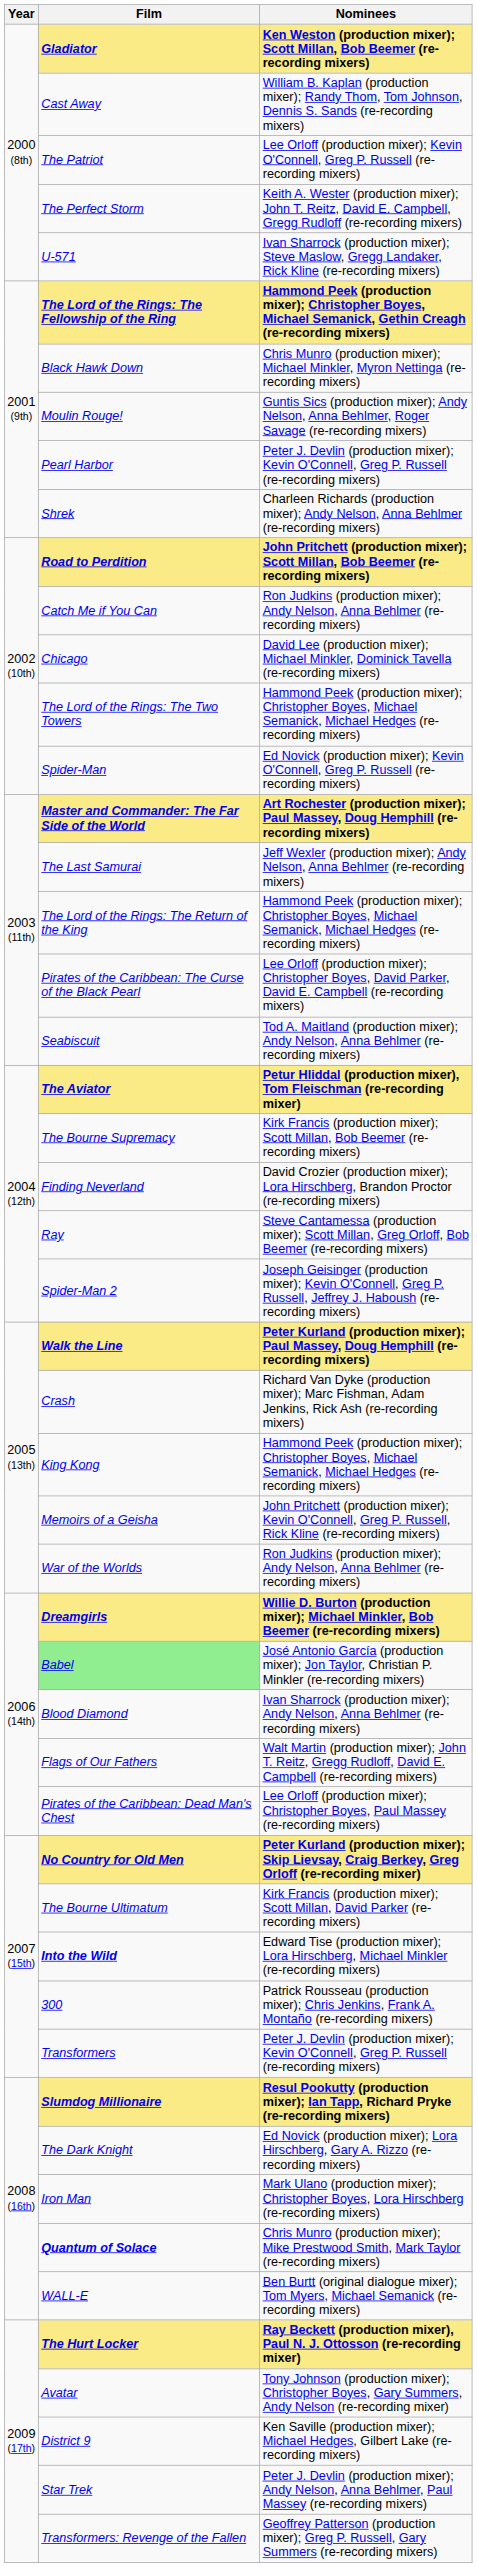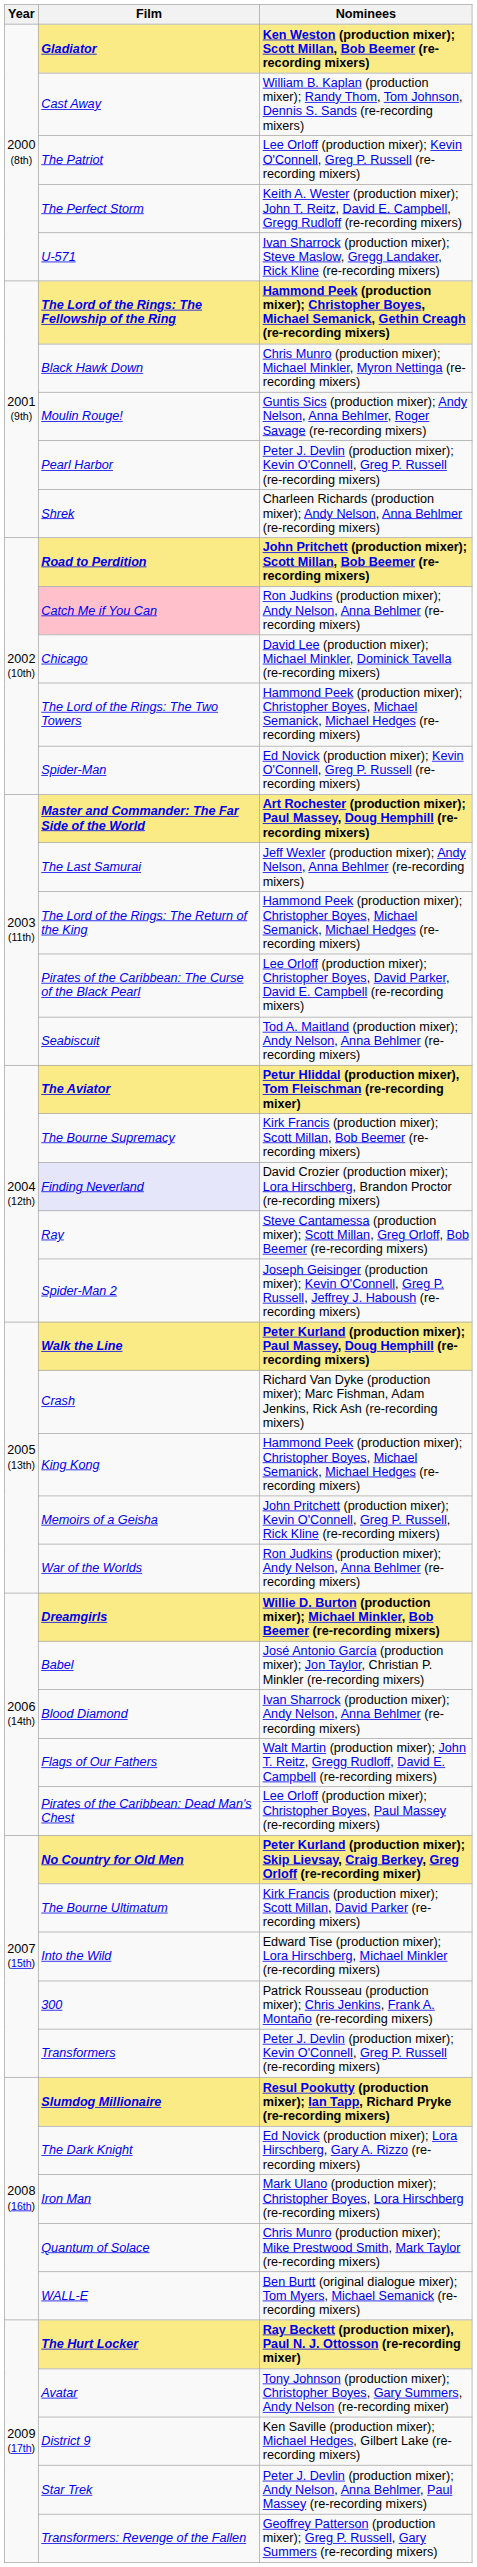(99, 610) no background -> (99, 610) pink background
(93, 1186) no background -> (93, 1186) lavender background
(57, 1665) lightgreen background -> (57, 1665) no background
(79, 1956) bold -> (76, 1956) normal
(99, 2247) bold -> (95, 2247) normal
